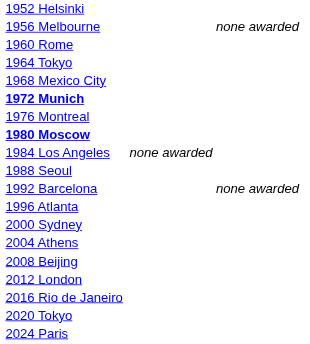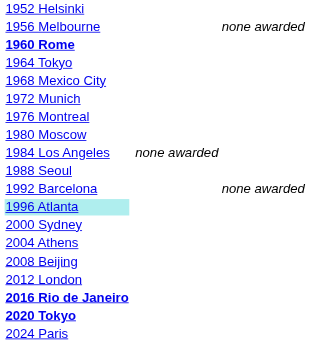(39, 45) normal -> (40, 45) bold
(45, 99) bold -> (43, 99) normal
(48, 135) bold -> (46, 135) normal
(42, 207) no background -> (42, 207) paleturquoise background
(64, 297) normal -> (67, 297) bold
(39, 315) normal -> (41, 315) bold
